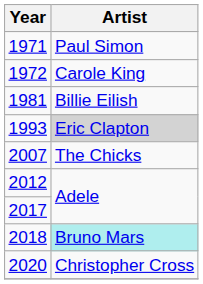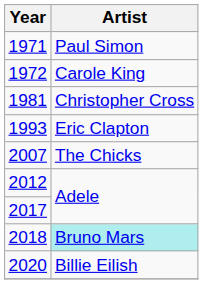(96, 100) Billie Eilish -> (125, 100) Christopher Cross
(102, 127) lightgrey background -> (102, 127) no background
(125, 264) Christopher Cross -> (96, 264) Billie Eilish
